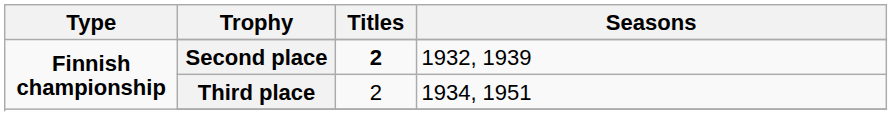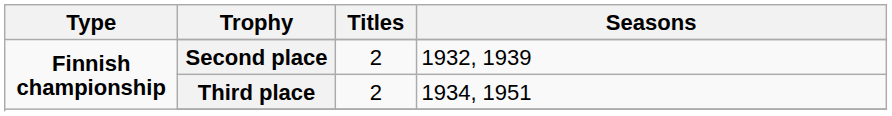(376, 57) bold -> (376, 57) normal
